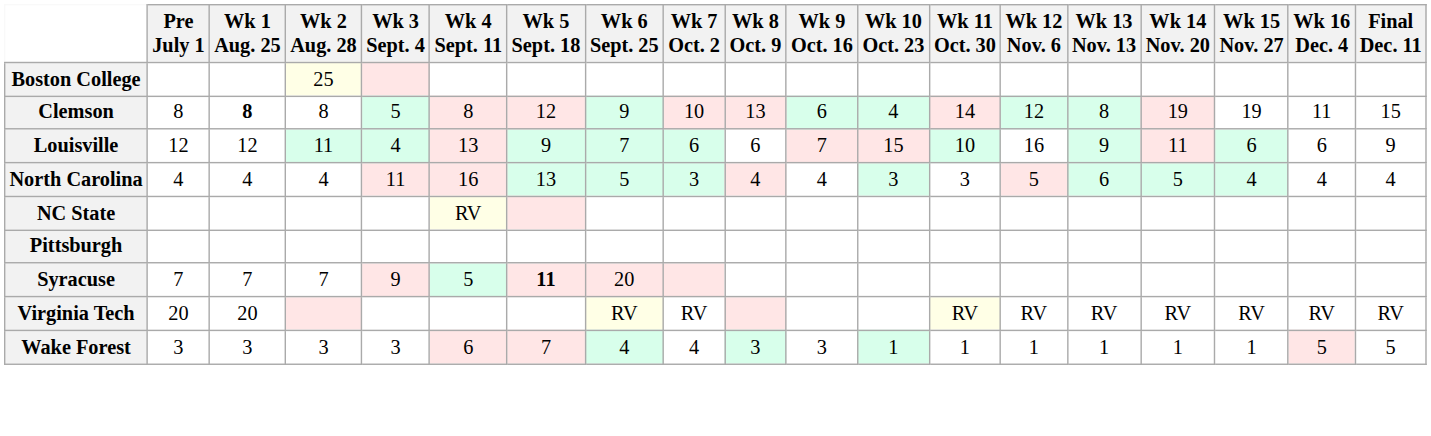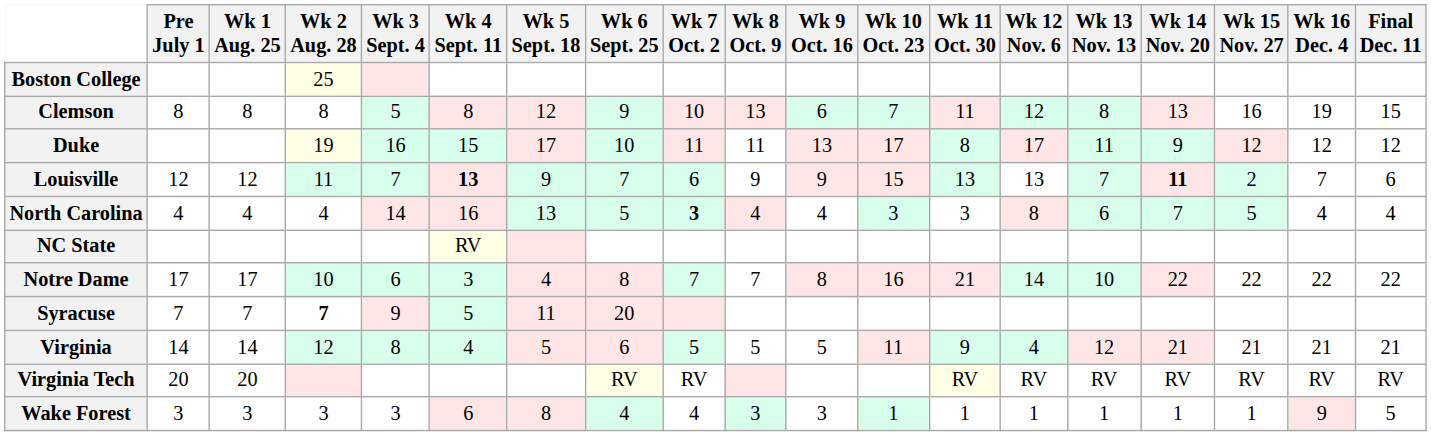(247, 112) bold -> (247, 112) normal
(893, 112) 4 -> (893, 112) 7
(965, 112) 14 -> (965, 112) 11
(1178, 112) 19 -> (1178, 112) 13
(1252, 112) 19 -> (1252, 112) 16
(1322, 112) 11 -> (1322, 112) 19
+ row: (76, 146)
(396, 146) 4 -> (396, 179) 7
(468, 146) normal -> (468, 179) bold
(755, 146) 6 -> (755, 179) 9
(822, 146) 7 -> (822, 179) 9
(965, 146) 10 -> (965, 179) 13
(1034, 146) 16 -> (1034, 179) 13
(1104, 146) 9 -> (1104, 179) 7
(1178, 146) normal -> (1178, 179) bold
(1252, 146) 6 -> (1252, 179) 2
(1322, 146) 6 -> (1322, 179) 7
(1391, 146) 9 -> (1391, 179) 6
(396, 179) 11 -> (396, 213) 14
(694, 179) normal -> (694, 213) bold
(1034, 179) 5 -> (1034, 213) 8
(1178, 179) 5 -> (1178, 213) 7
(1252, 179) 4 -> (1252, 213) 5
+ row: (76, 280)
- row: (76, 246)
(323, 280) normal -> (323, 313) bold
(546, 280) bold -> (546, 313) normal
+ row: (76, 346)
(546, 346) 7 -> (546, 413) 8
(1322, 346) 5 -> (1322, 413) 9
